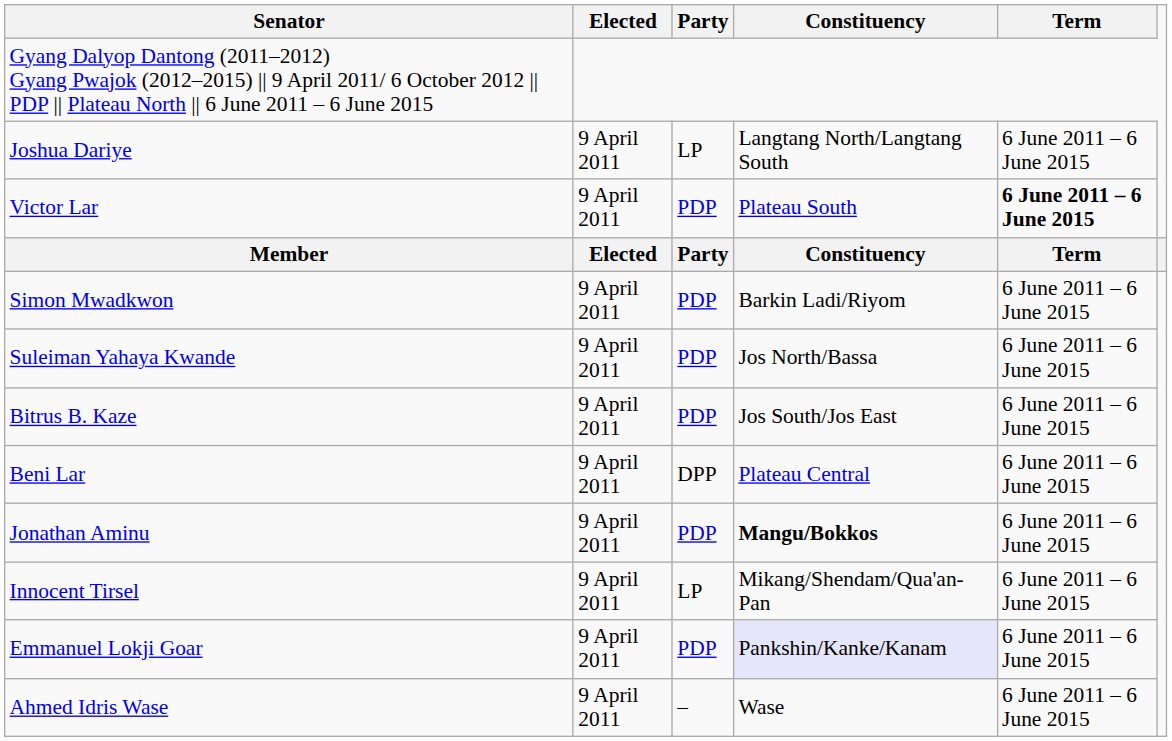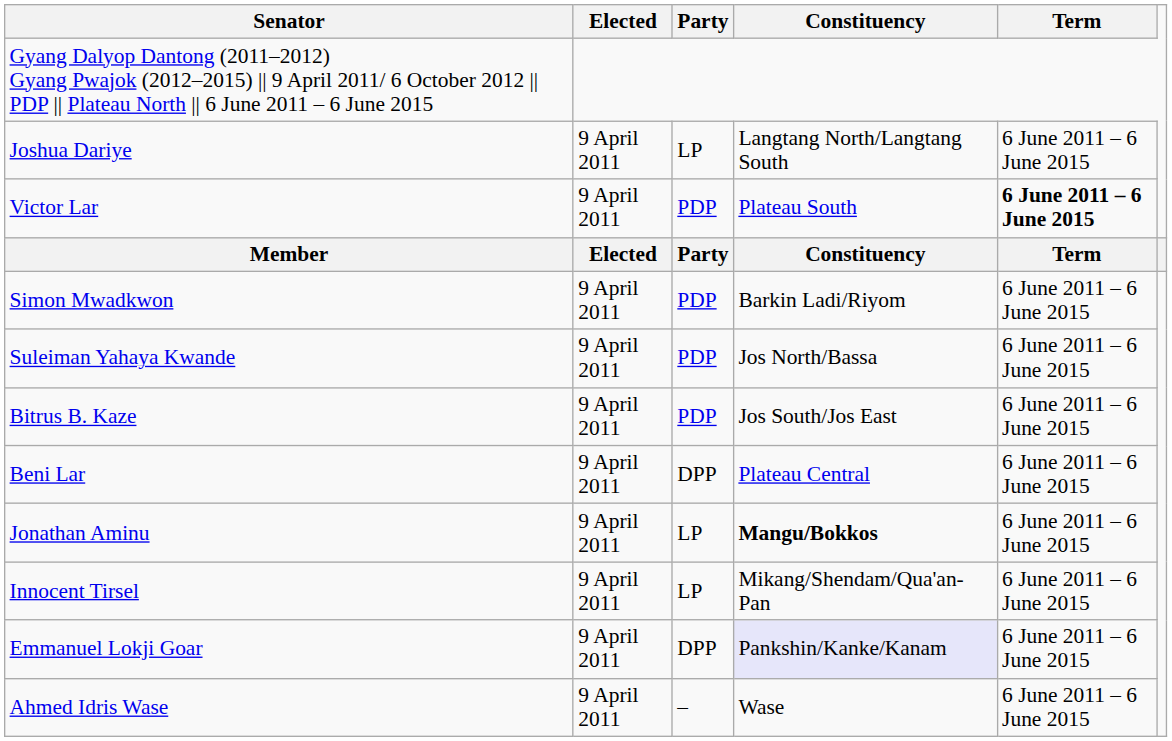(697, 532) PDP -> (690, 532) LP
(697, 648) PDP -> (697, 648) DPP
